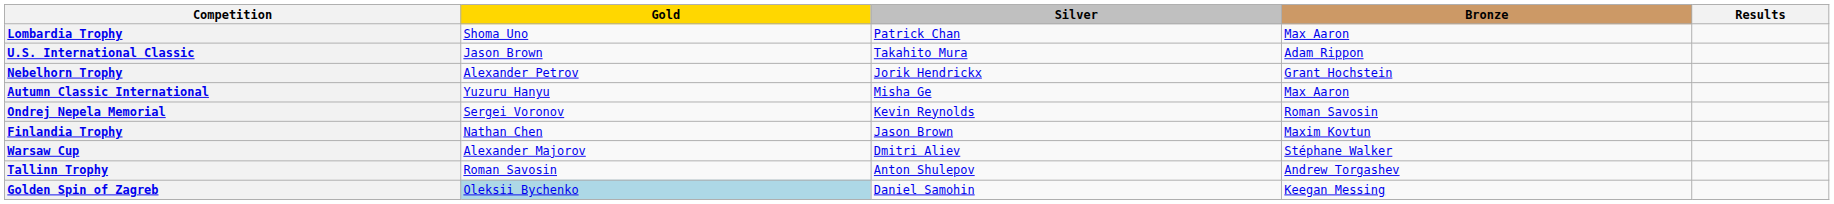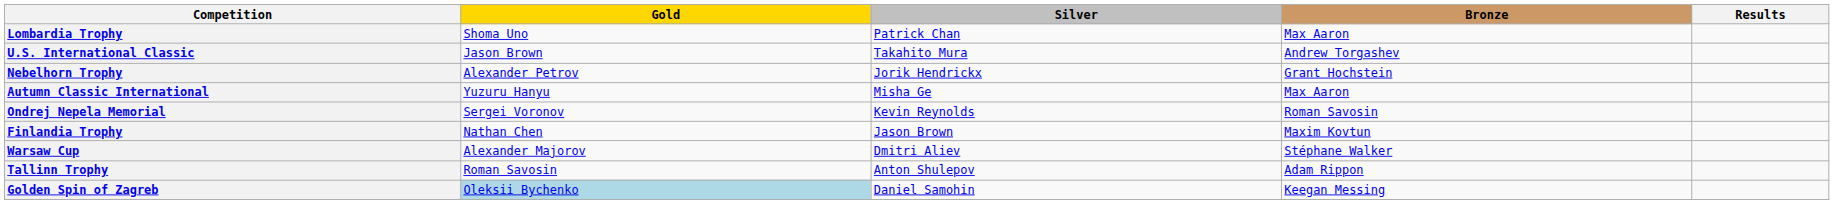(1324, 53) Adam Rippon -> (1342, 53) Andrew Torgashev
(1342, 170) Andrew Torgashev -> (1324, 170) Adam Rippon
